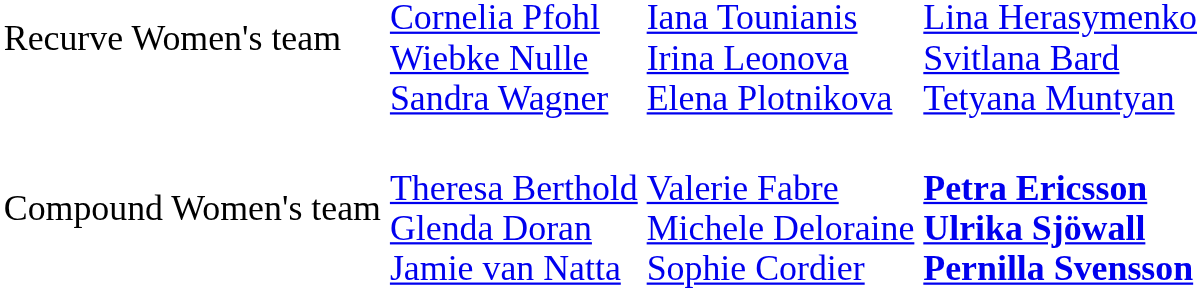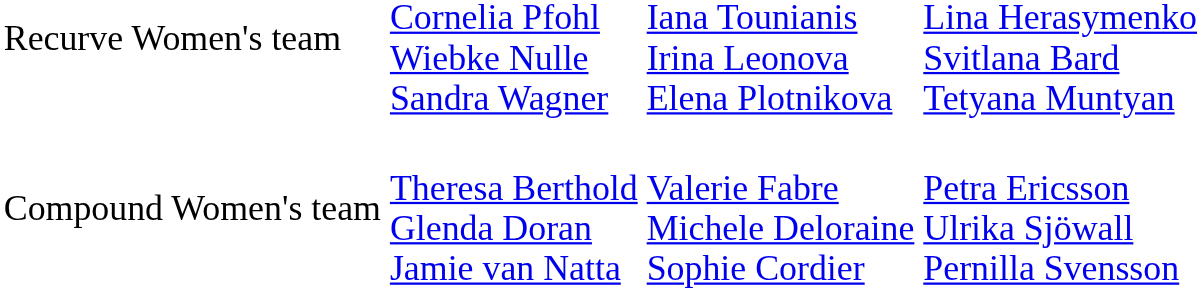(1058, 228) bold -> (1051, 228) normal
